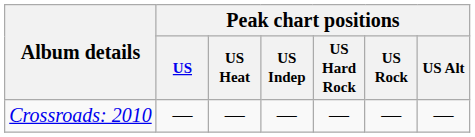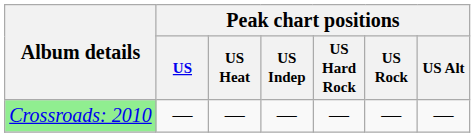(80, 115) no background -> (80, 115) lightgreen background
